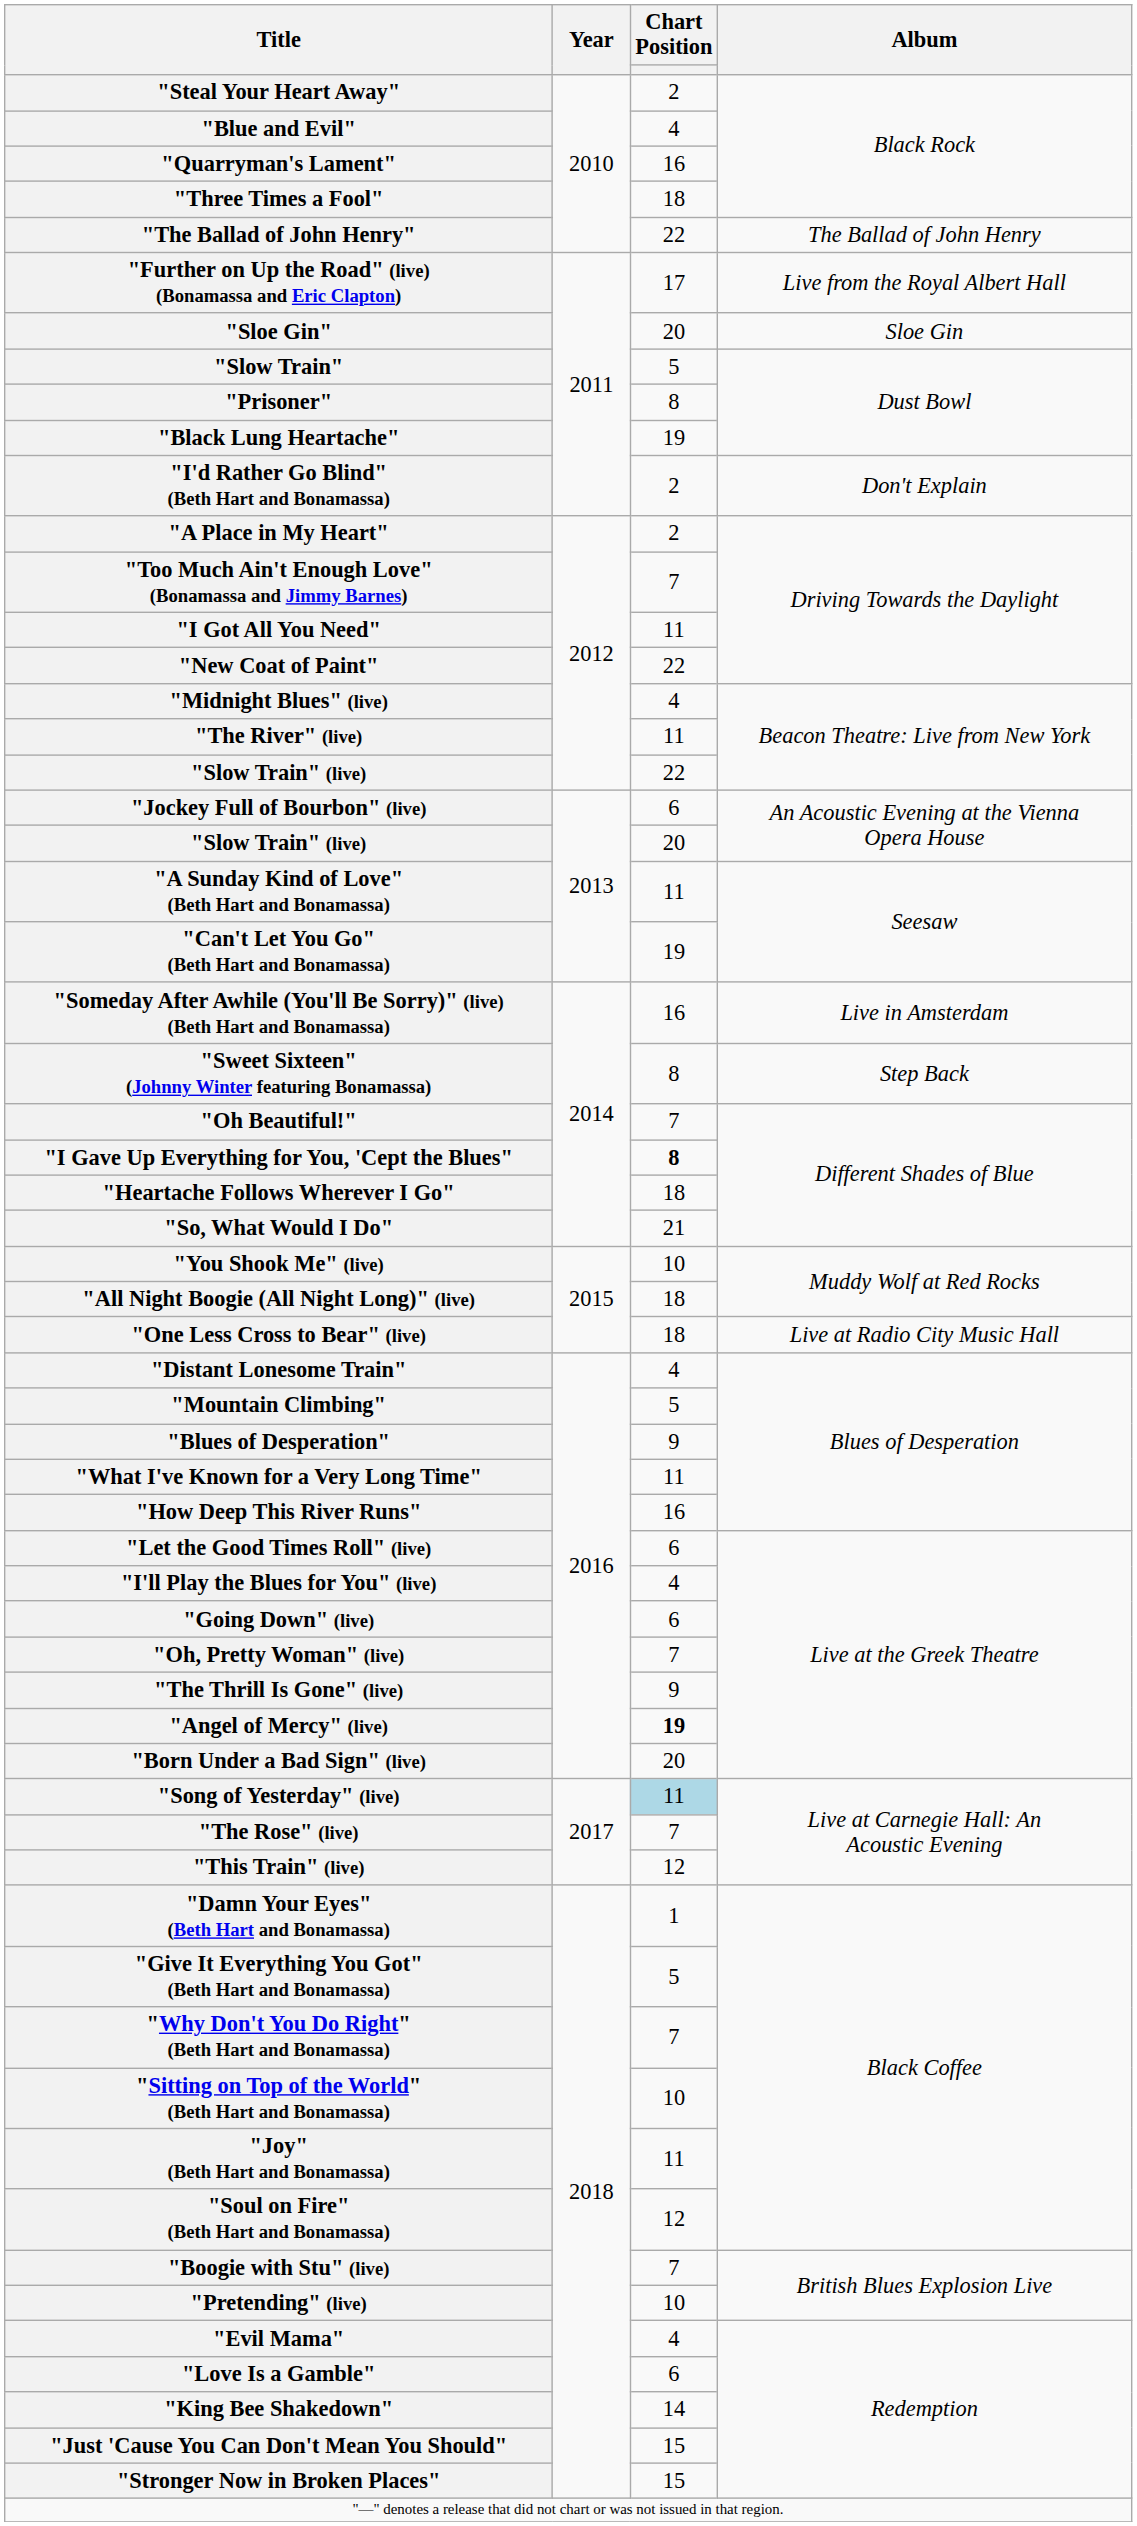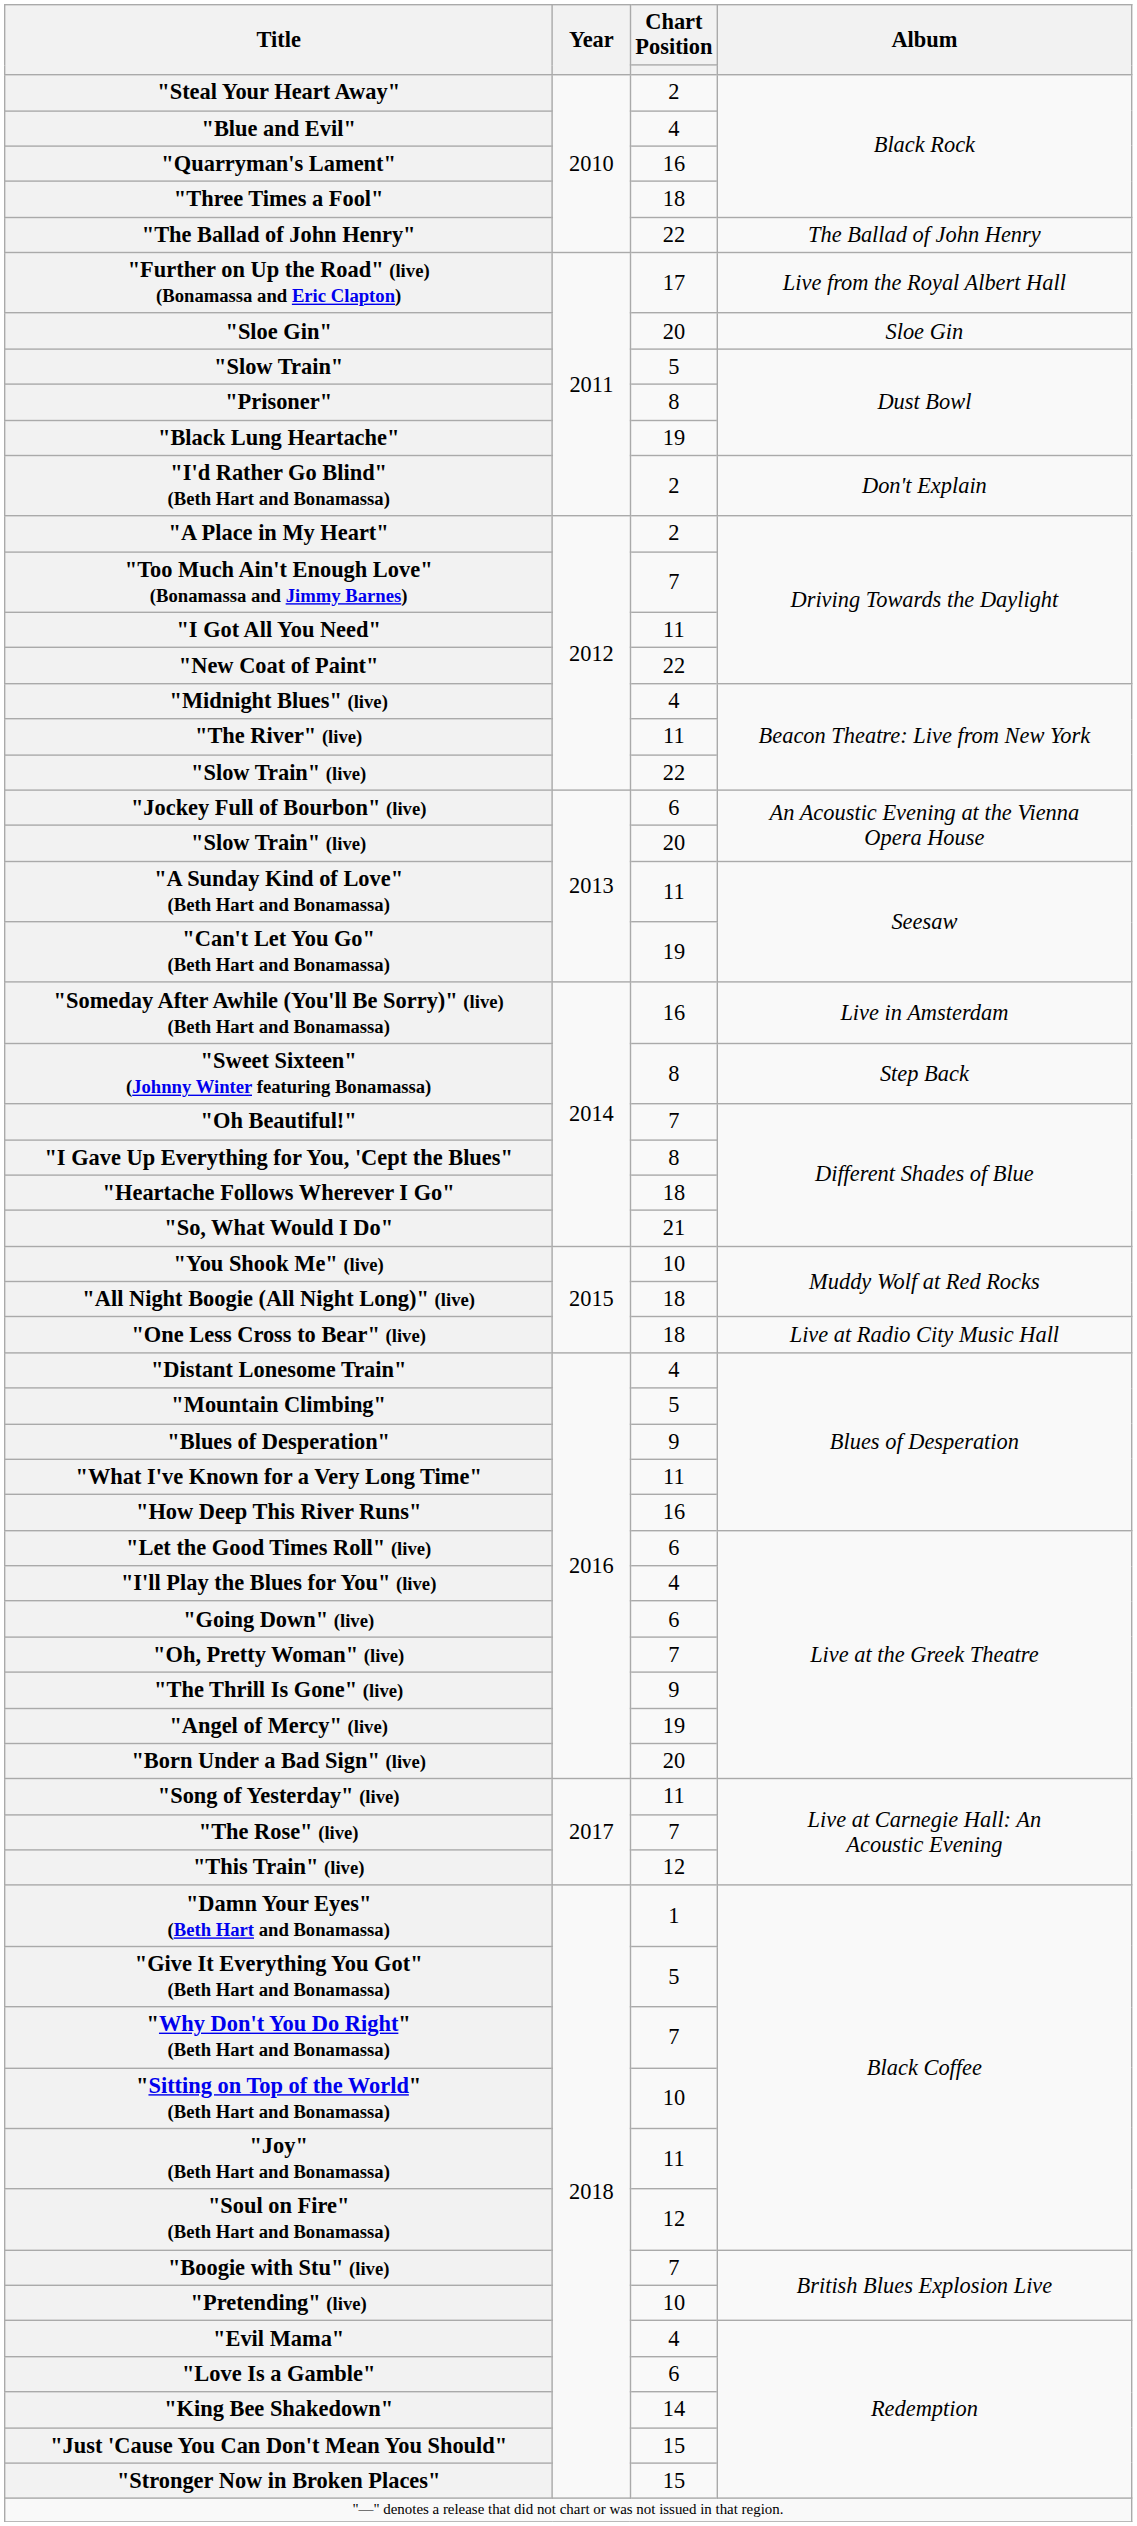(674, 1156) bold -> (674, 1156) normal
(674, 1725) bold -> (674, 1725) normal
(674, 1796) lightblue background -> (674, 1796) no background
